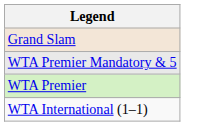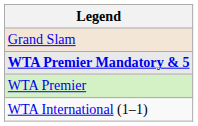(92, 63) normal -> (99, 63) bold
